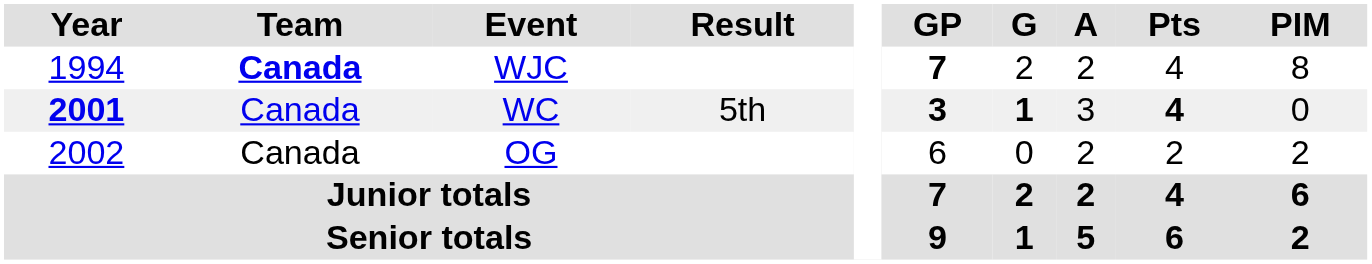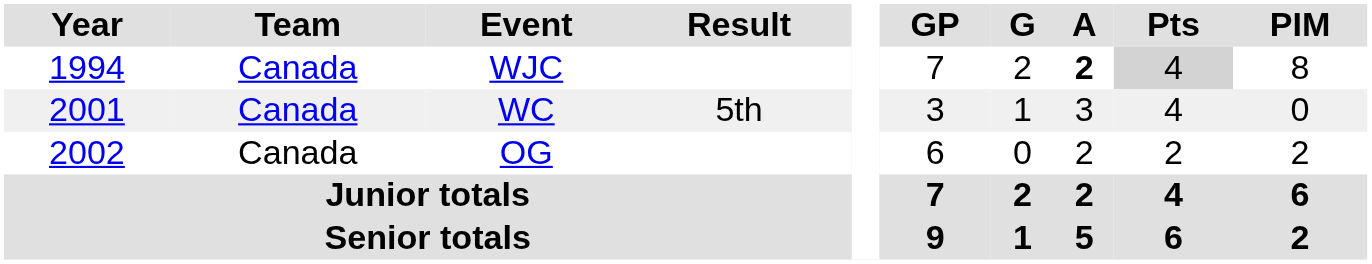(300, 67) bold -> (298, 67) normal
(938, 67) bold -> (935, 67) normal
(1086, 67) normal -> (1084, 67) bold
(1174, 67) no background -> (1173, 67) lightgrey background
(86, 109) bold -> (87, 109) normal
(938, 109) bold -> (935, 109) normal
(1024, 109) bold -> (1022, 109) normal
(1174, 109) bold -> (1173, 109) normal
